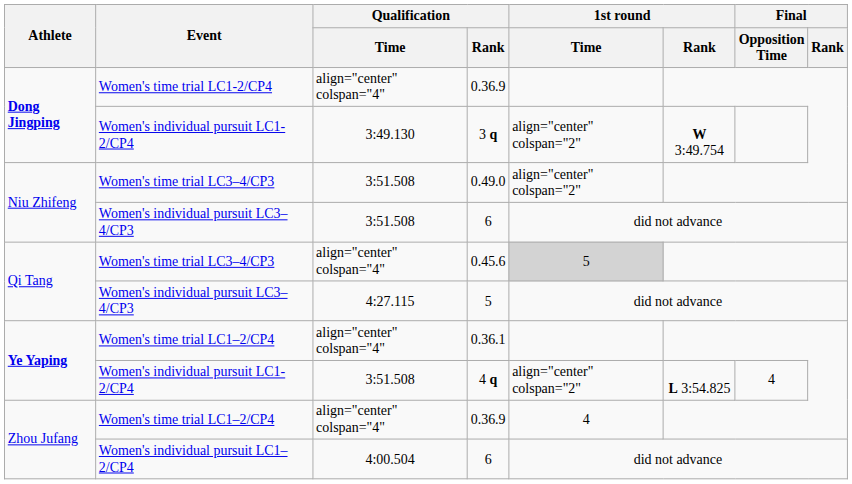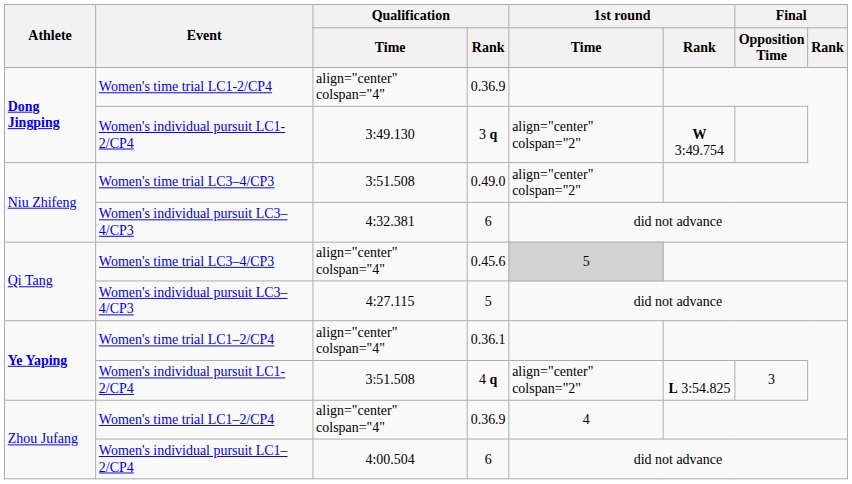(390, 222) 3:51.508 -> (390, 222) 4:32.381
(772, 380) 4 -> (772, 380) 3
